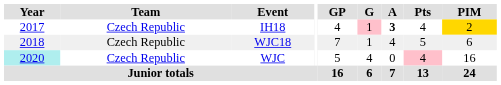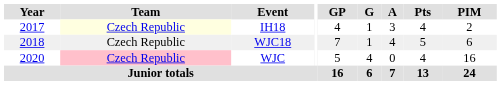(146, 27) no background -> (146, 27) lightyellow background
(369, 27) pink background -> (369, 27) no background
(392, 27) bold -> (392, 27) normal
(469, 27) gold background -> (469, 27) no background
(32, 58) paleturquoise background -> (32, 58) no background
(146, 58) no background -> (146, 58) pink background
(423, 58) pink background -> (423, 58) no background
